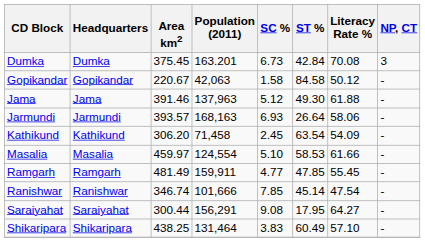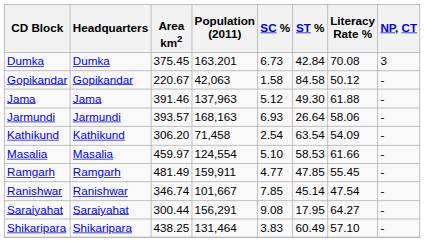(272, 135) 2.45 -> (272, 135) 2.54
(216, 191) 101,666 -> (216, 191) 101,667
